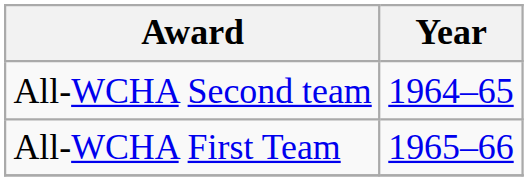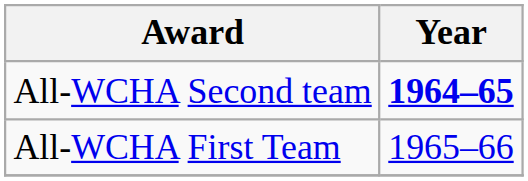(451, 89) normal -> (451, 89) bold
